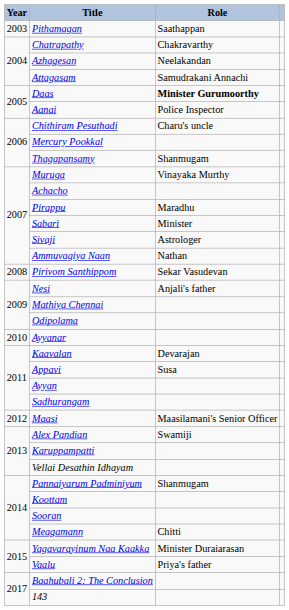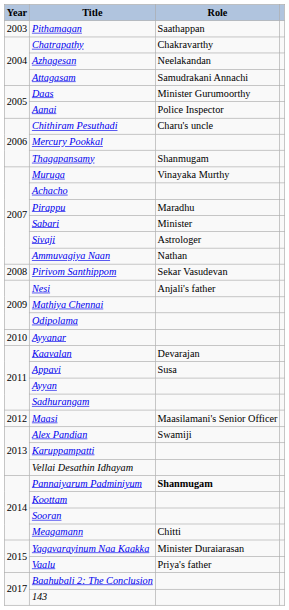(208, 93) bold -> (204, 93) normal
(183, 483) normal -> (185, 483) bold
